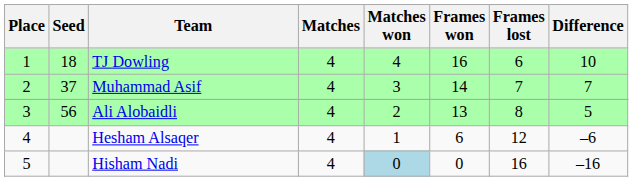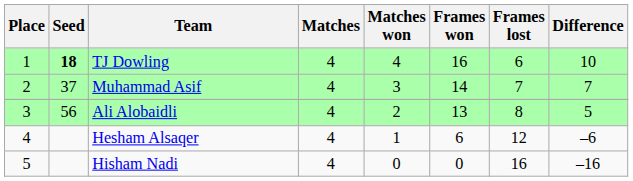(69, 61) normal -> (69, 61) bold
(397, 163) lightblue background -> (397, 163) no background
